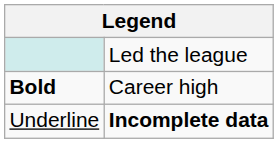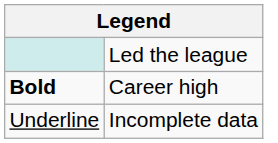(189, 120) bold -> (183, 120) normal
